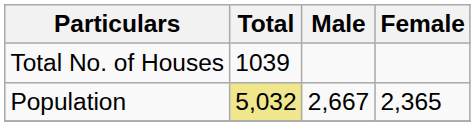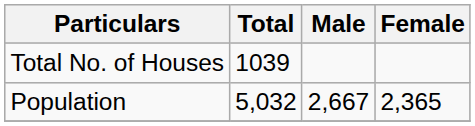(266, 101) khaki background -> (266, 101) no background
